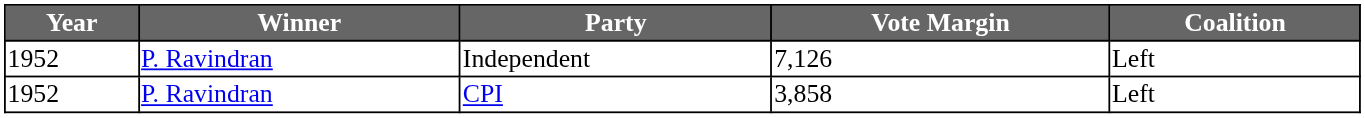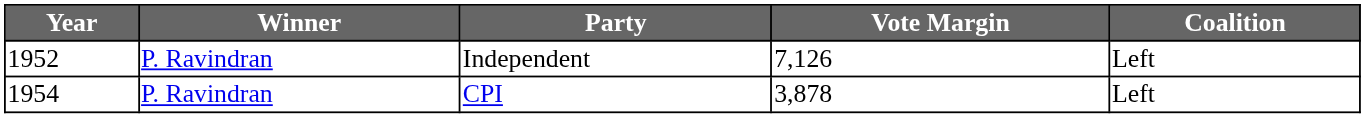(33, 94) 1952 -> (33, 94) 1954
(803, 94) 3,858 -> (803, 94) 3,878
